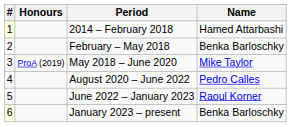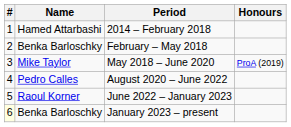columns swapped: (242, 12) <-> (41, 12)
(10, 29) lightyellow background -> (10, 29) no background
